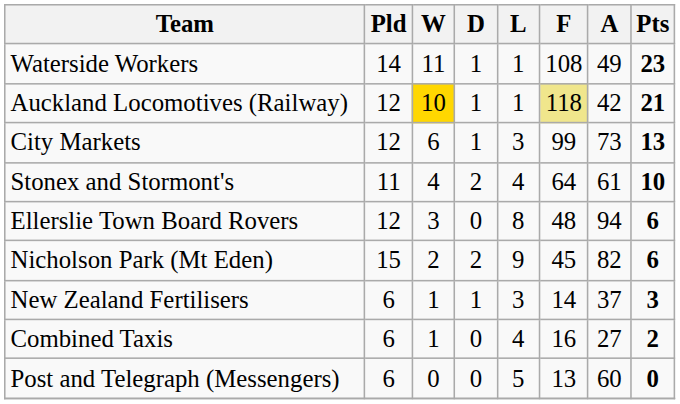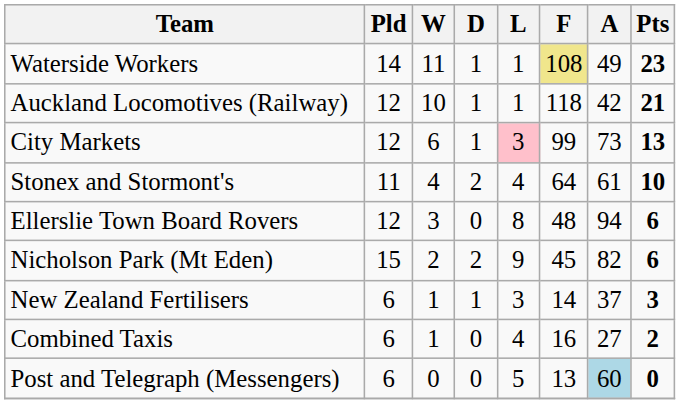(564, 63) no background -> (564, 63) khaki background
(433, 102) gold background -> (433, 102) no background
(564, 102) khaki background -> (564, 102) no background
(518, 142) no background -> (518, 142) pink background
(609, 378) no background -> (609, 378) lightblue background
